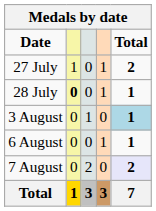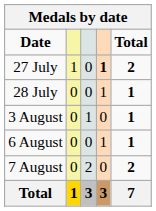(103, 66) normal -> (103, 66) bold
(74, 92) bold -> (74, 92) normal
(131, 117) lightblue background -> (131, 117) no background
(131, 167) lavender background -> (131, 167) no background
